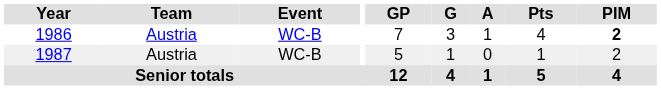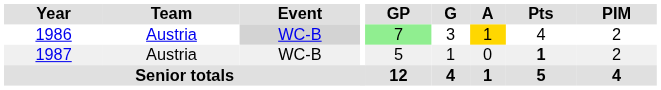(300, 34) no background -> (300, 34) lightgrey background
(398, 34) no background -> (398, 34) lightgreen background
(488, 34) no background -> (488, 34) gold background
(617, 34) bold -> (617, 34) normal
(541, 54) normal -> (541, 54) bold
